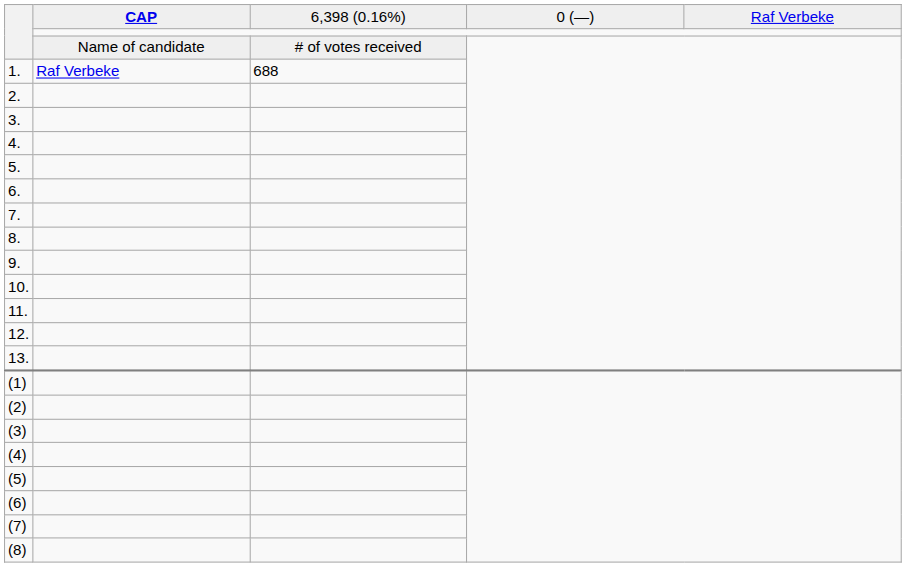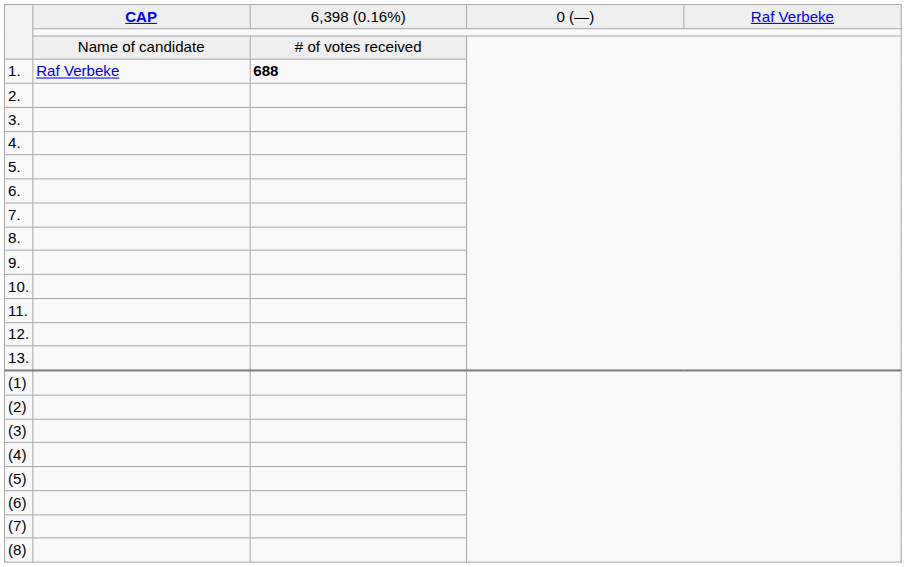(266, 72) normal -> (266, 72) bold
